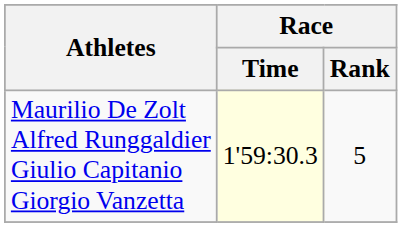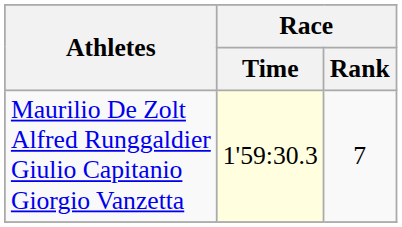(360, 155) 5 -> (360, 155) 7
